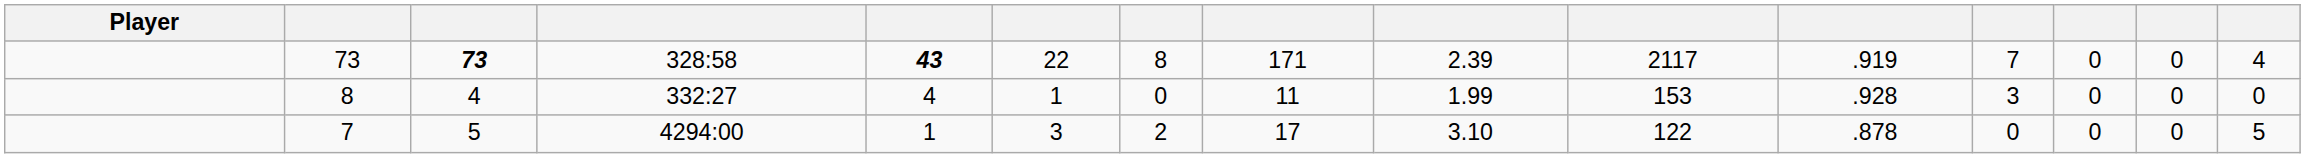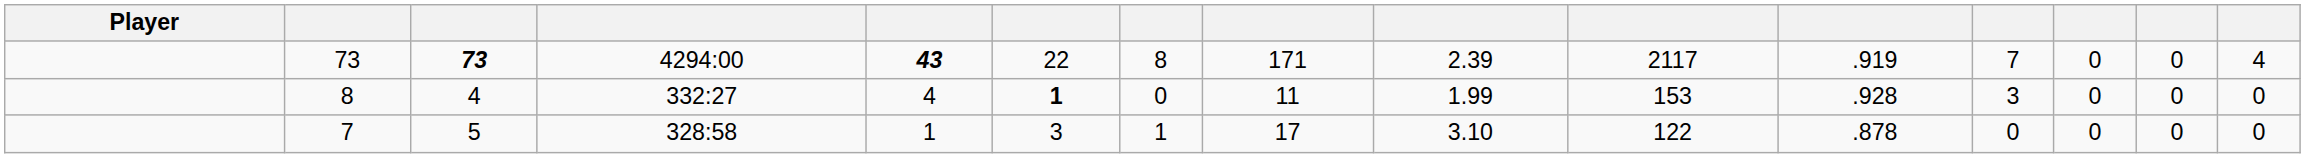(702, 59) 328:58 -> (702, 59) 4294:00
(1056, 96) normal -> (1056, 96) bold
(702, 133) 4294:00 -> (702, 133) 328:58
(1161, 133) 2 -> (1161, 133) 1
(2259, 133) 5 -> (2259, 133) 0
